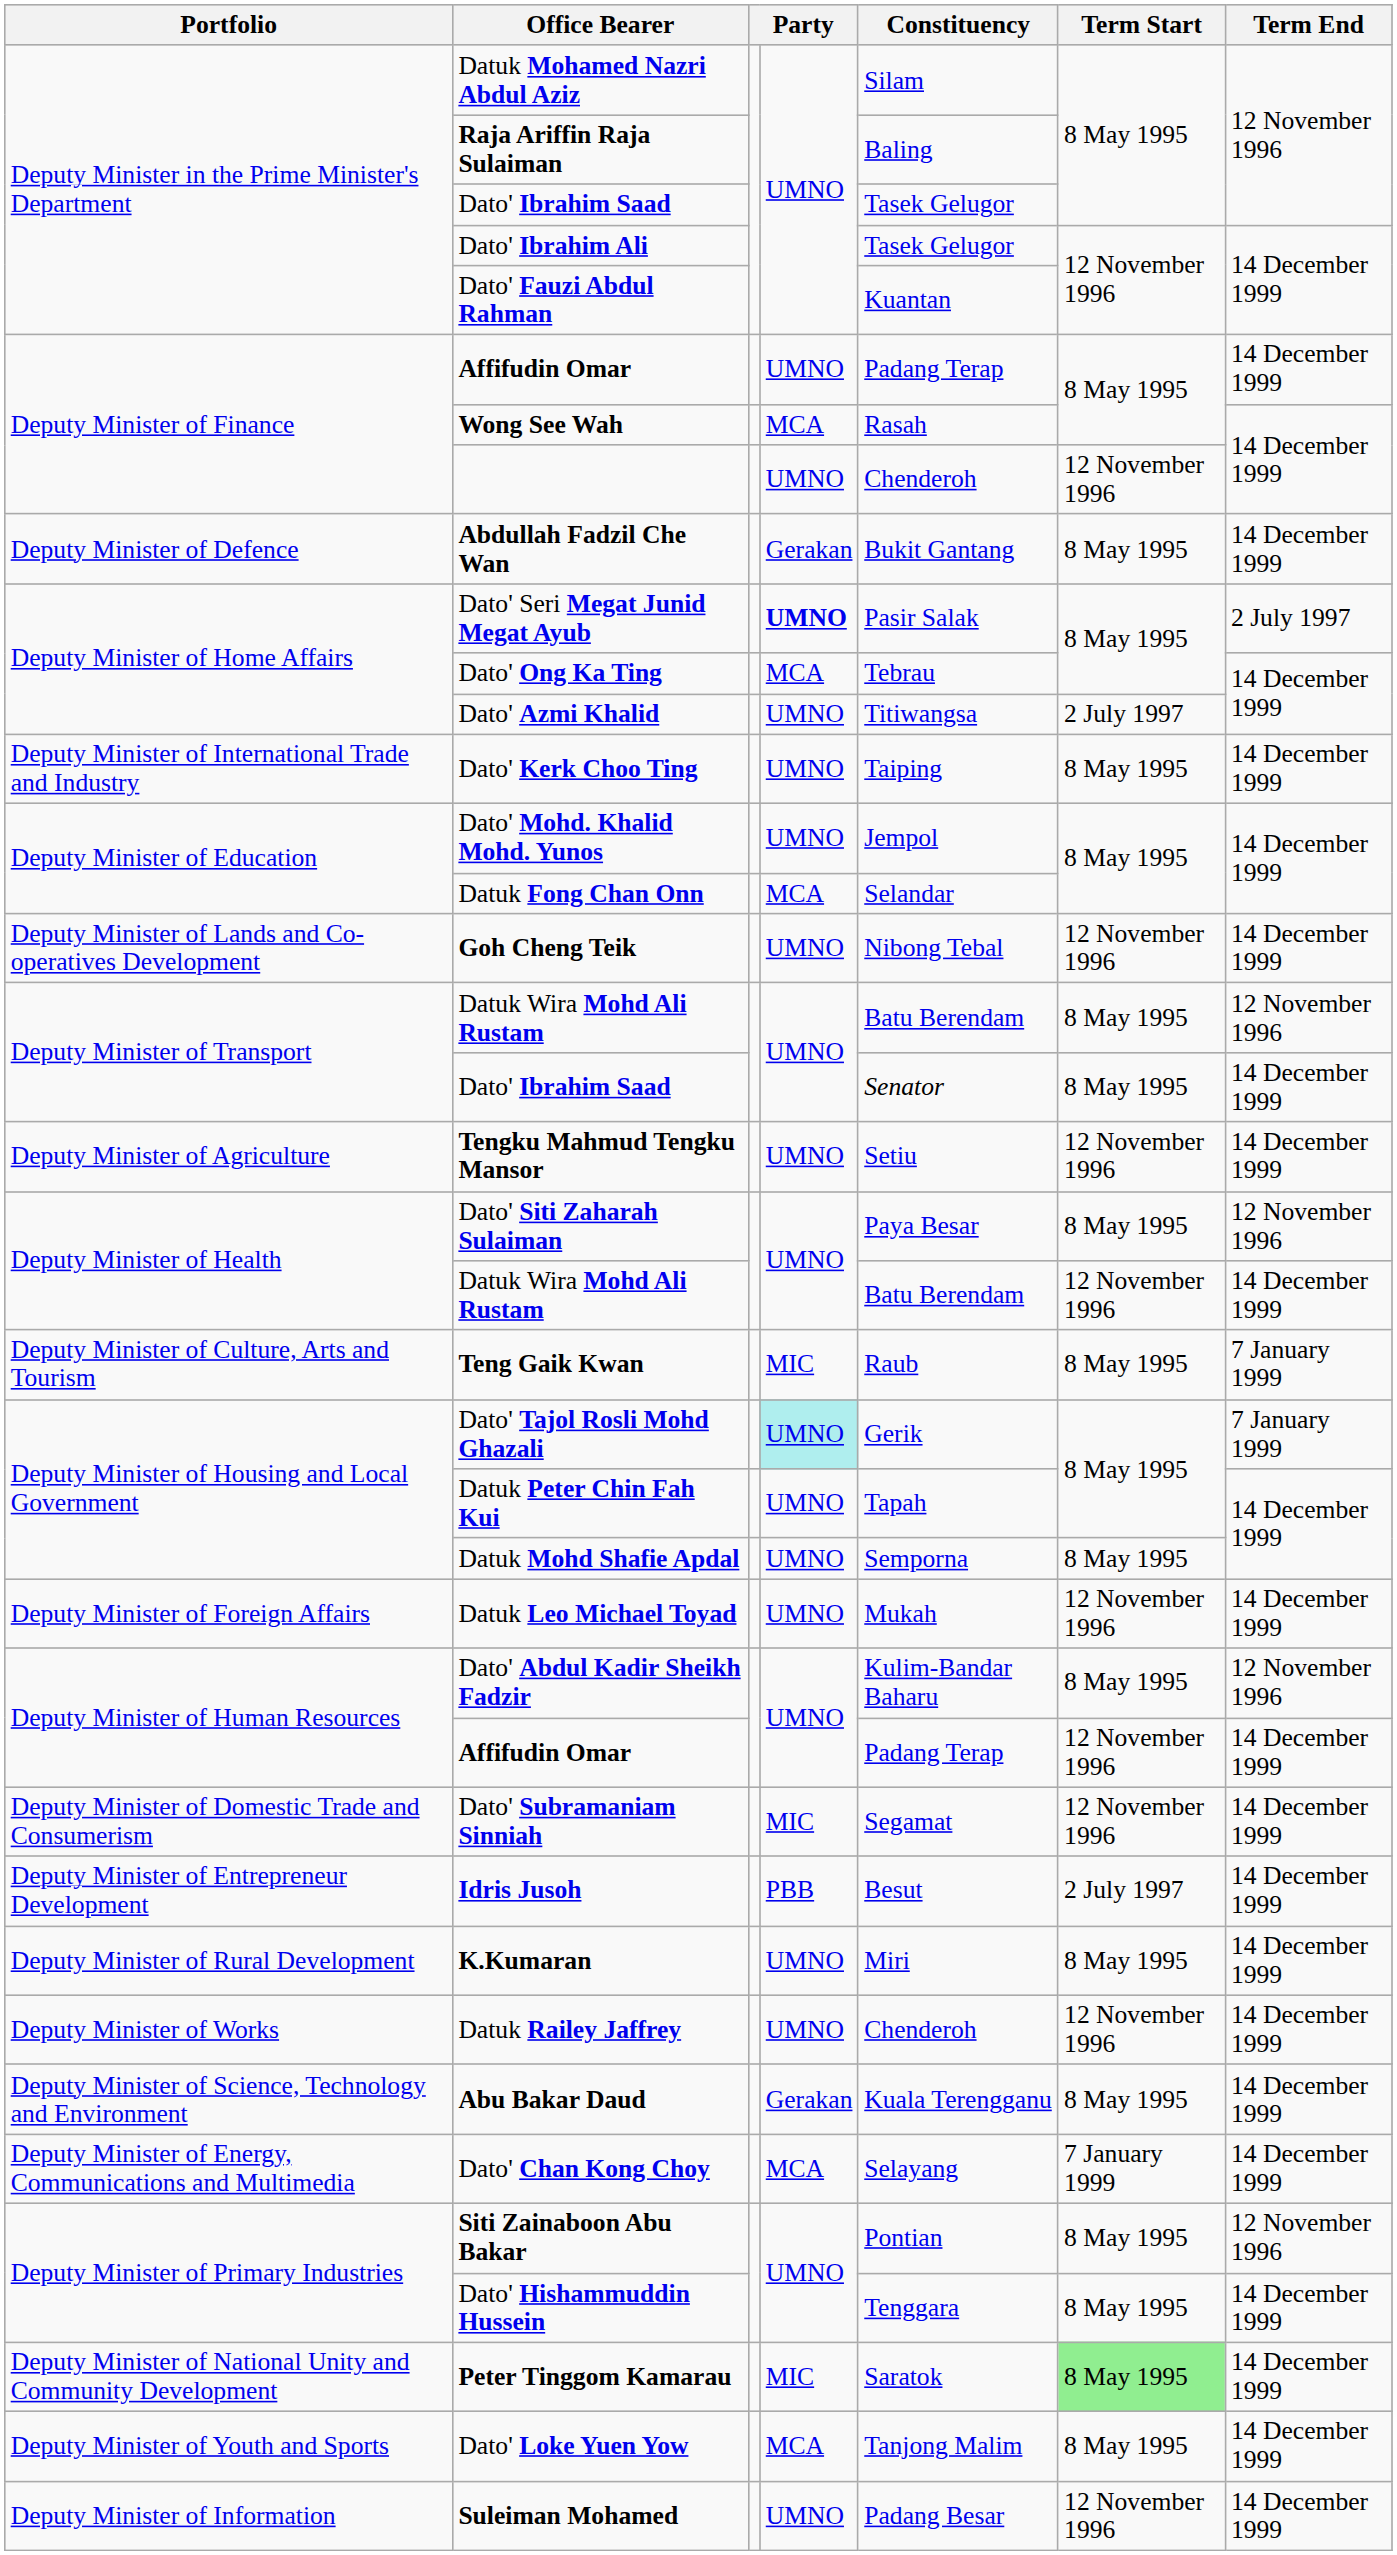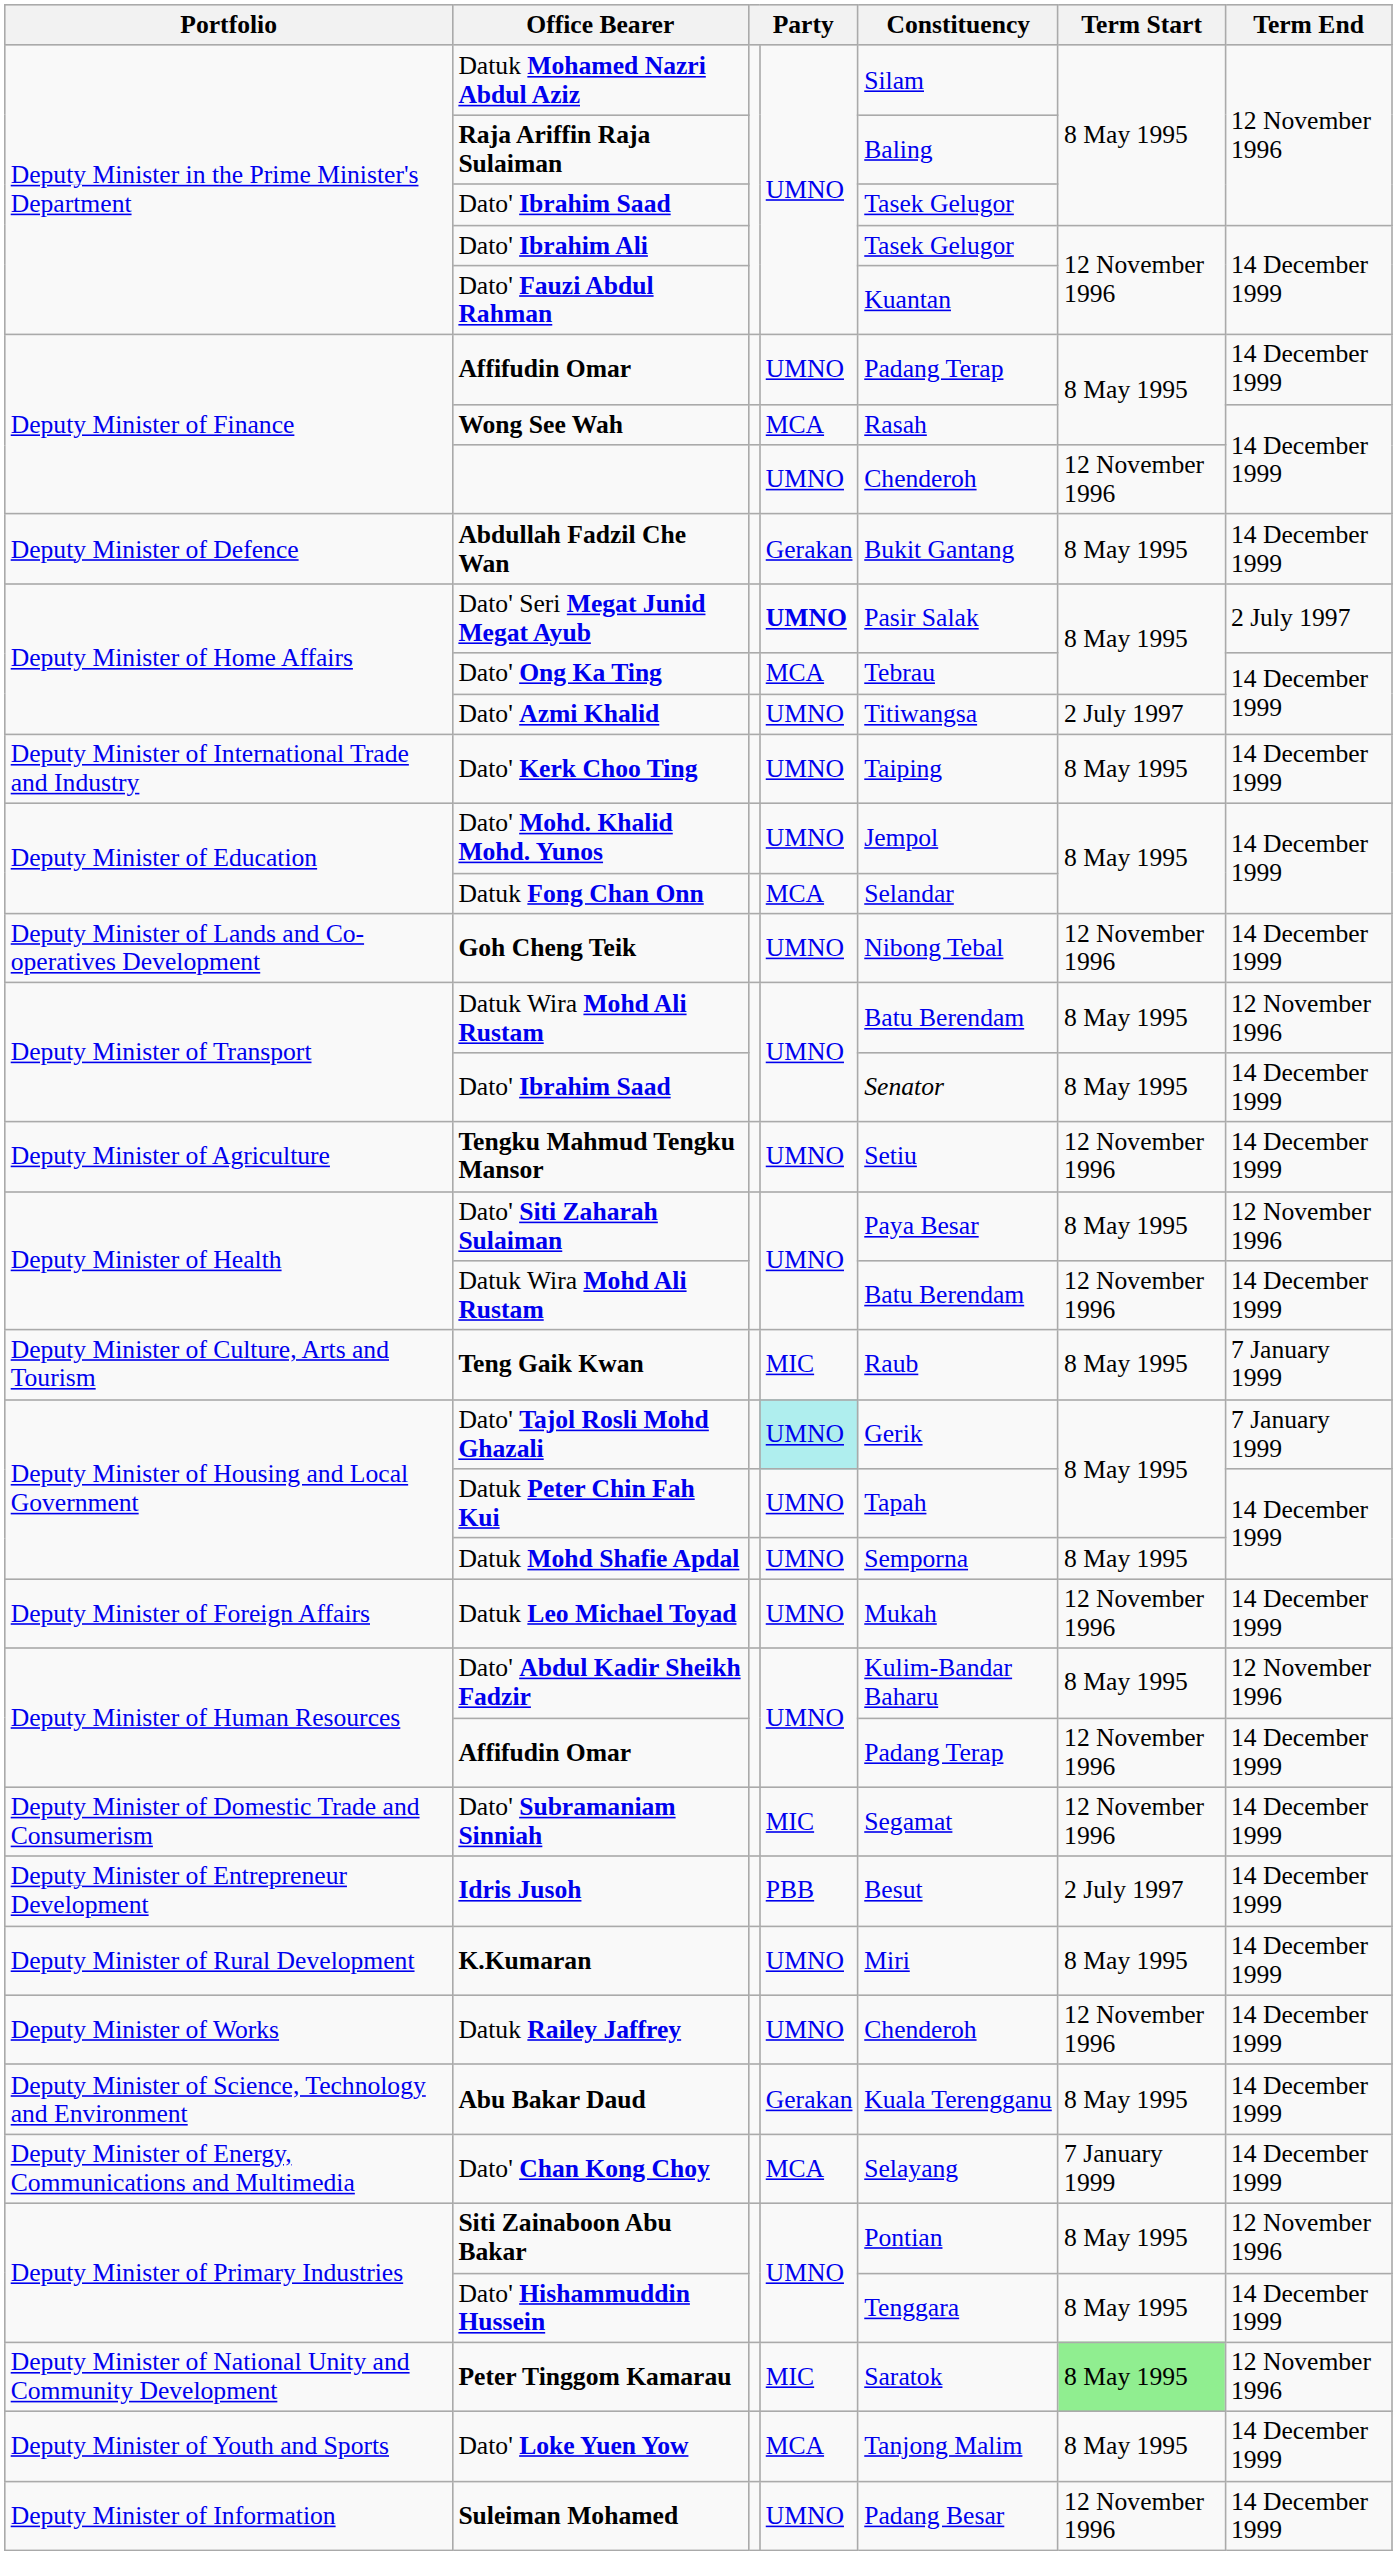(1300, 2376) 14 December 1999 -> (1301, 2376) 12 November 1996
